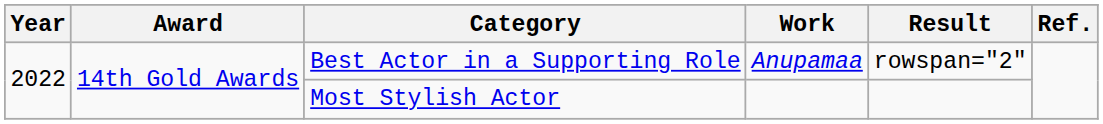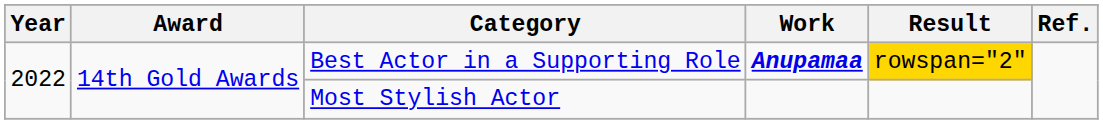(807, 61) normal -> (807, 61) bold
(950, 61) no background -> (950, 61) gold background
